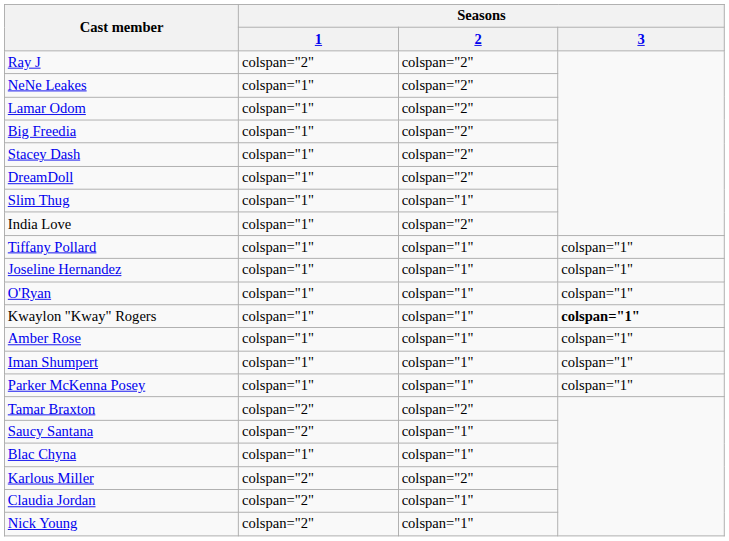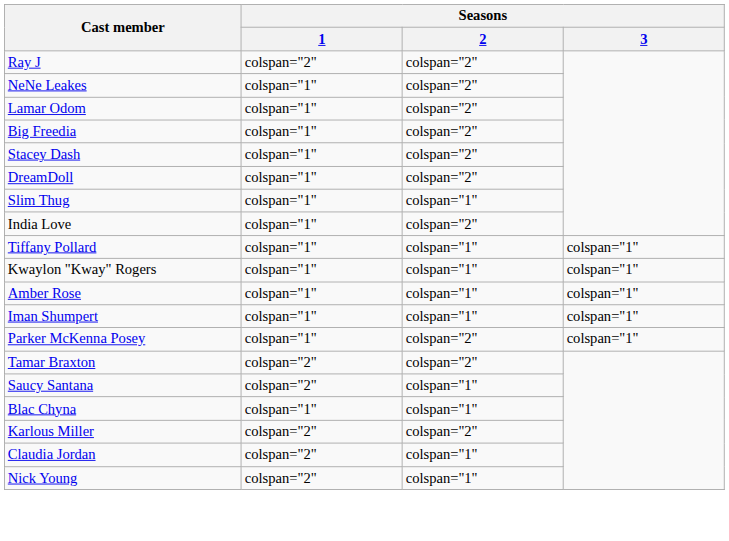- row: (65, 270)
- row: (29, 293)
(601, 316) bold -> (603, 270) normal
(438, 385) colspan="1" -> (442, 339) colspan="2"
